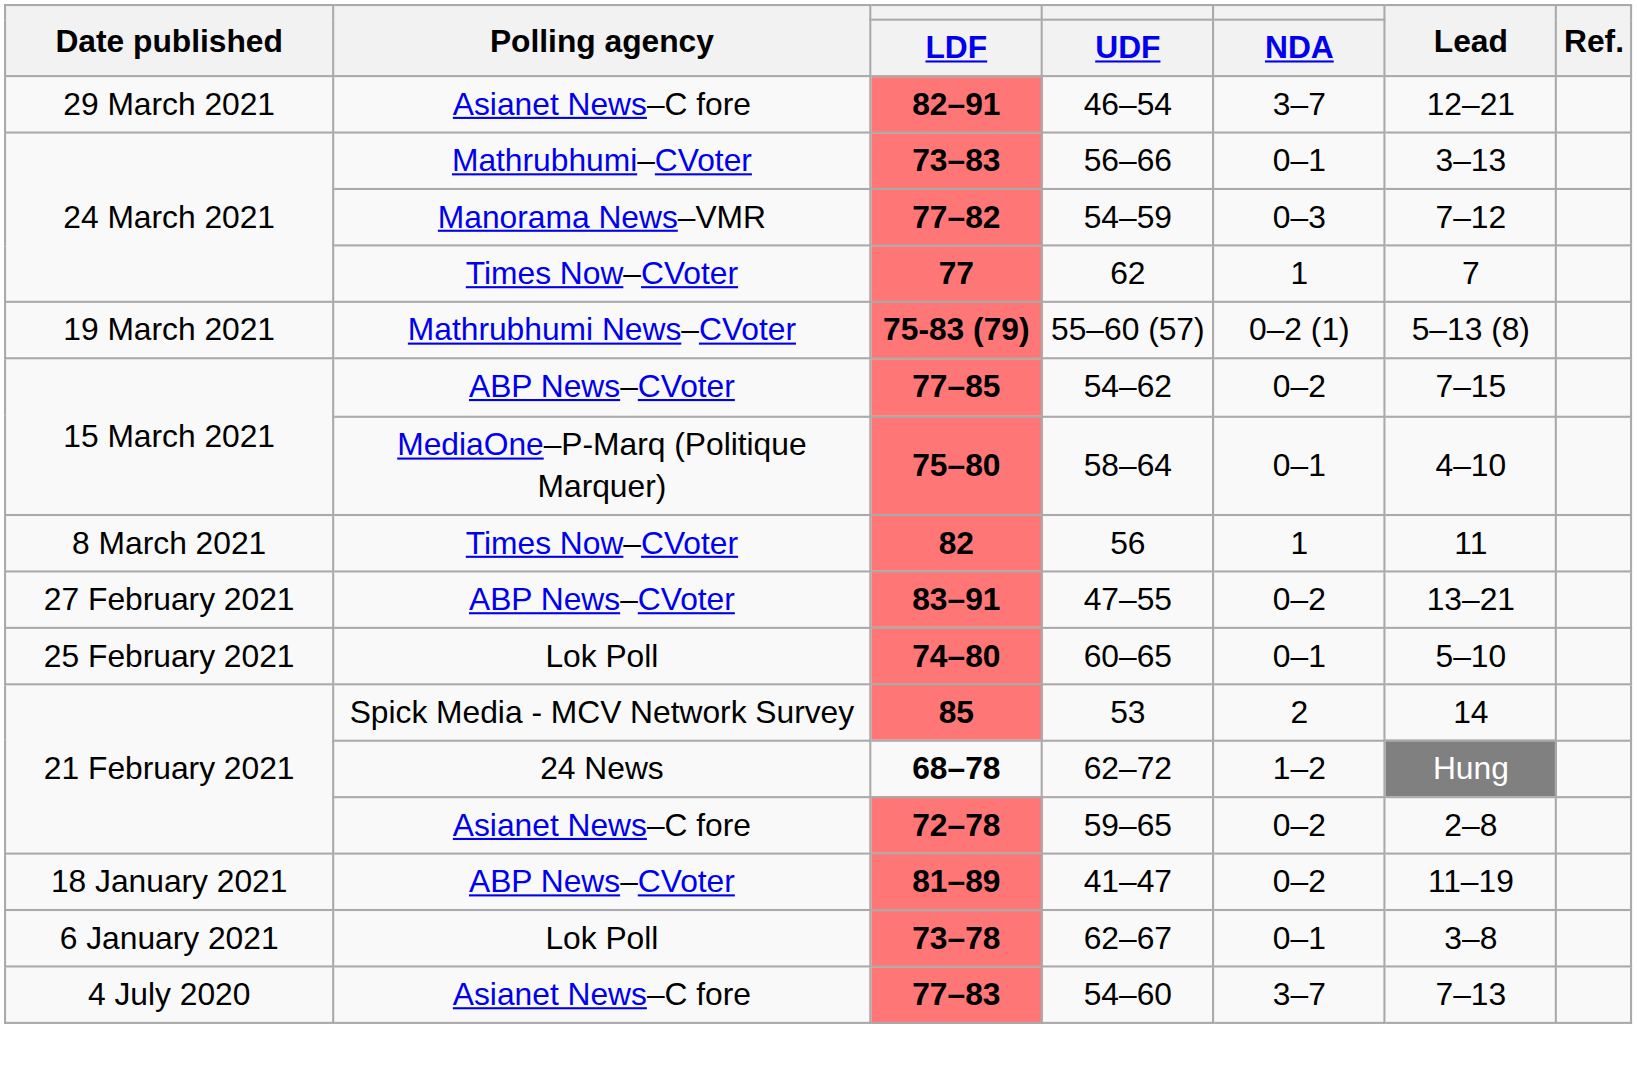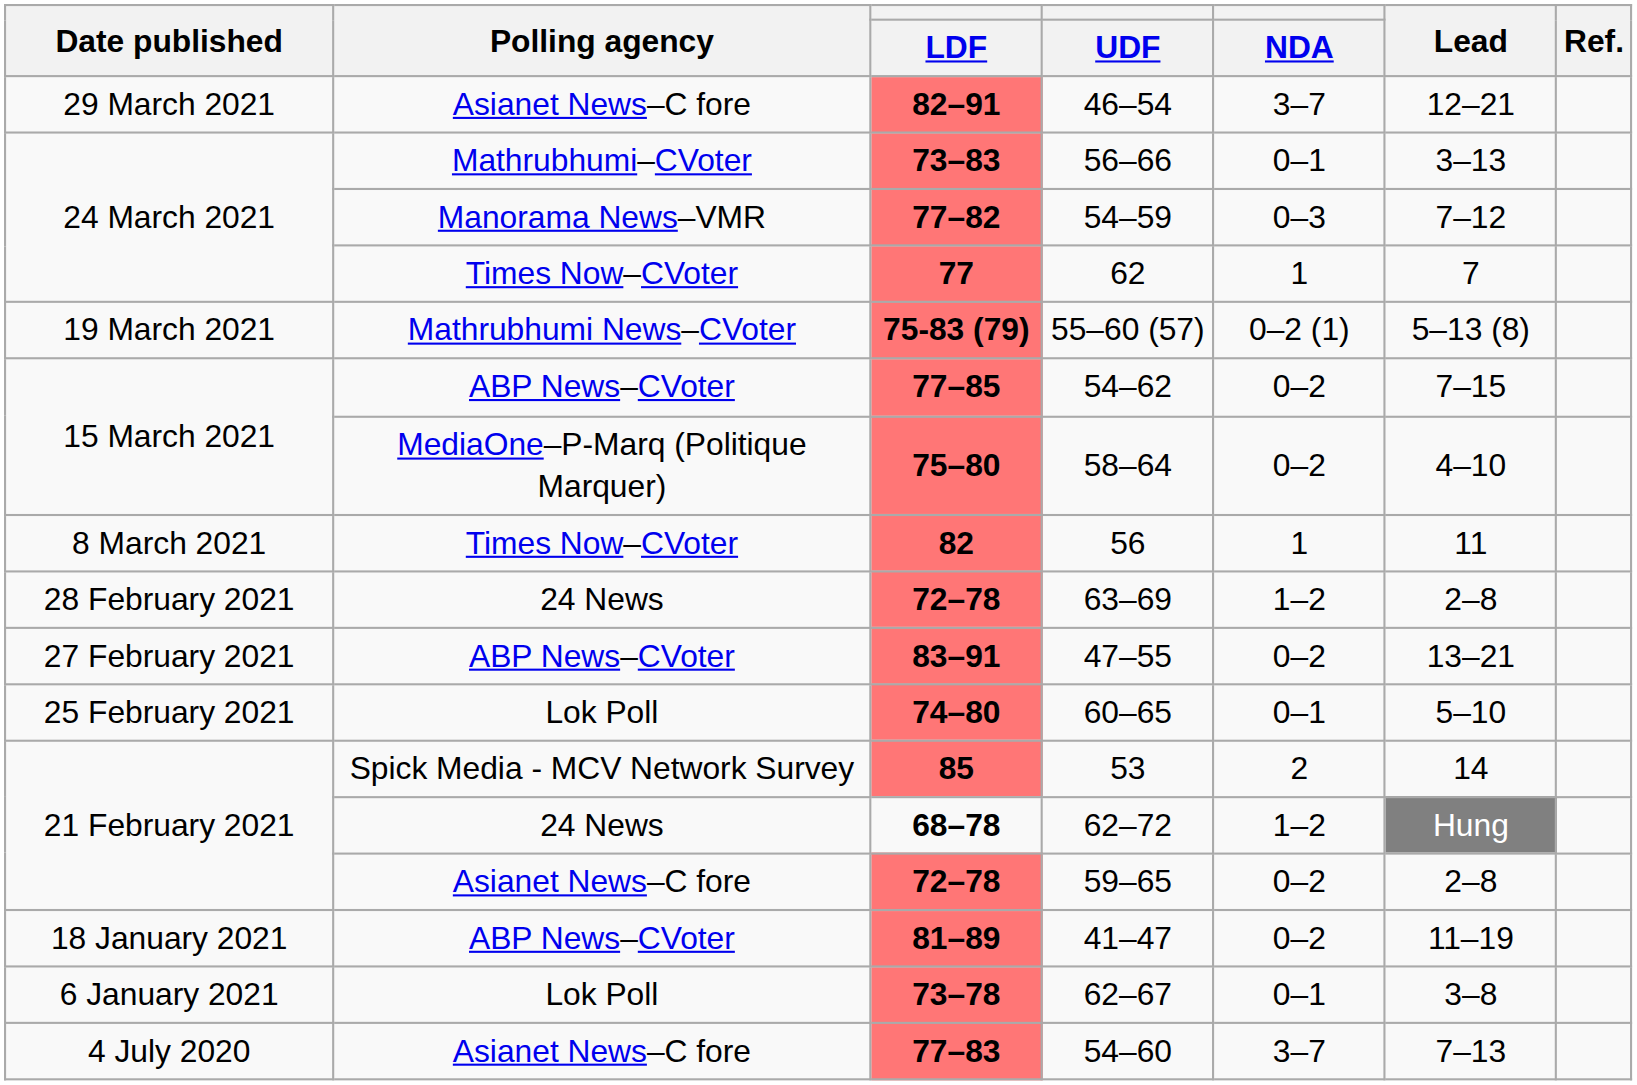(1299, 464) 0–1 -> (1299, 464) 0–2
+ row: (1128, 598)
